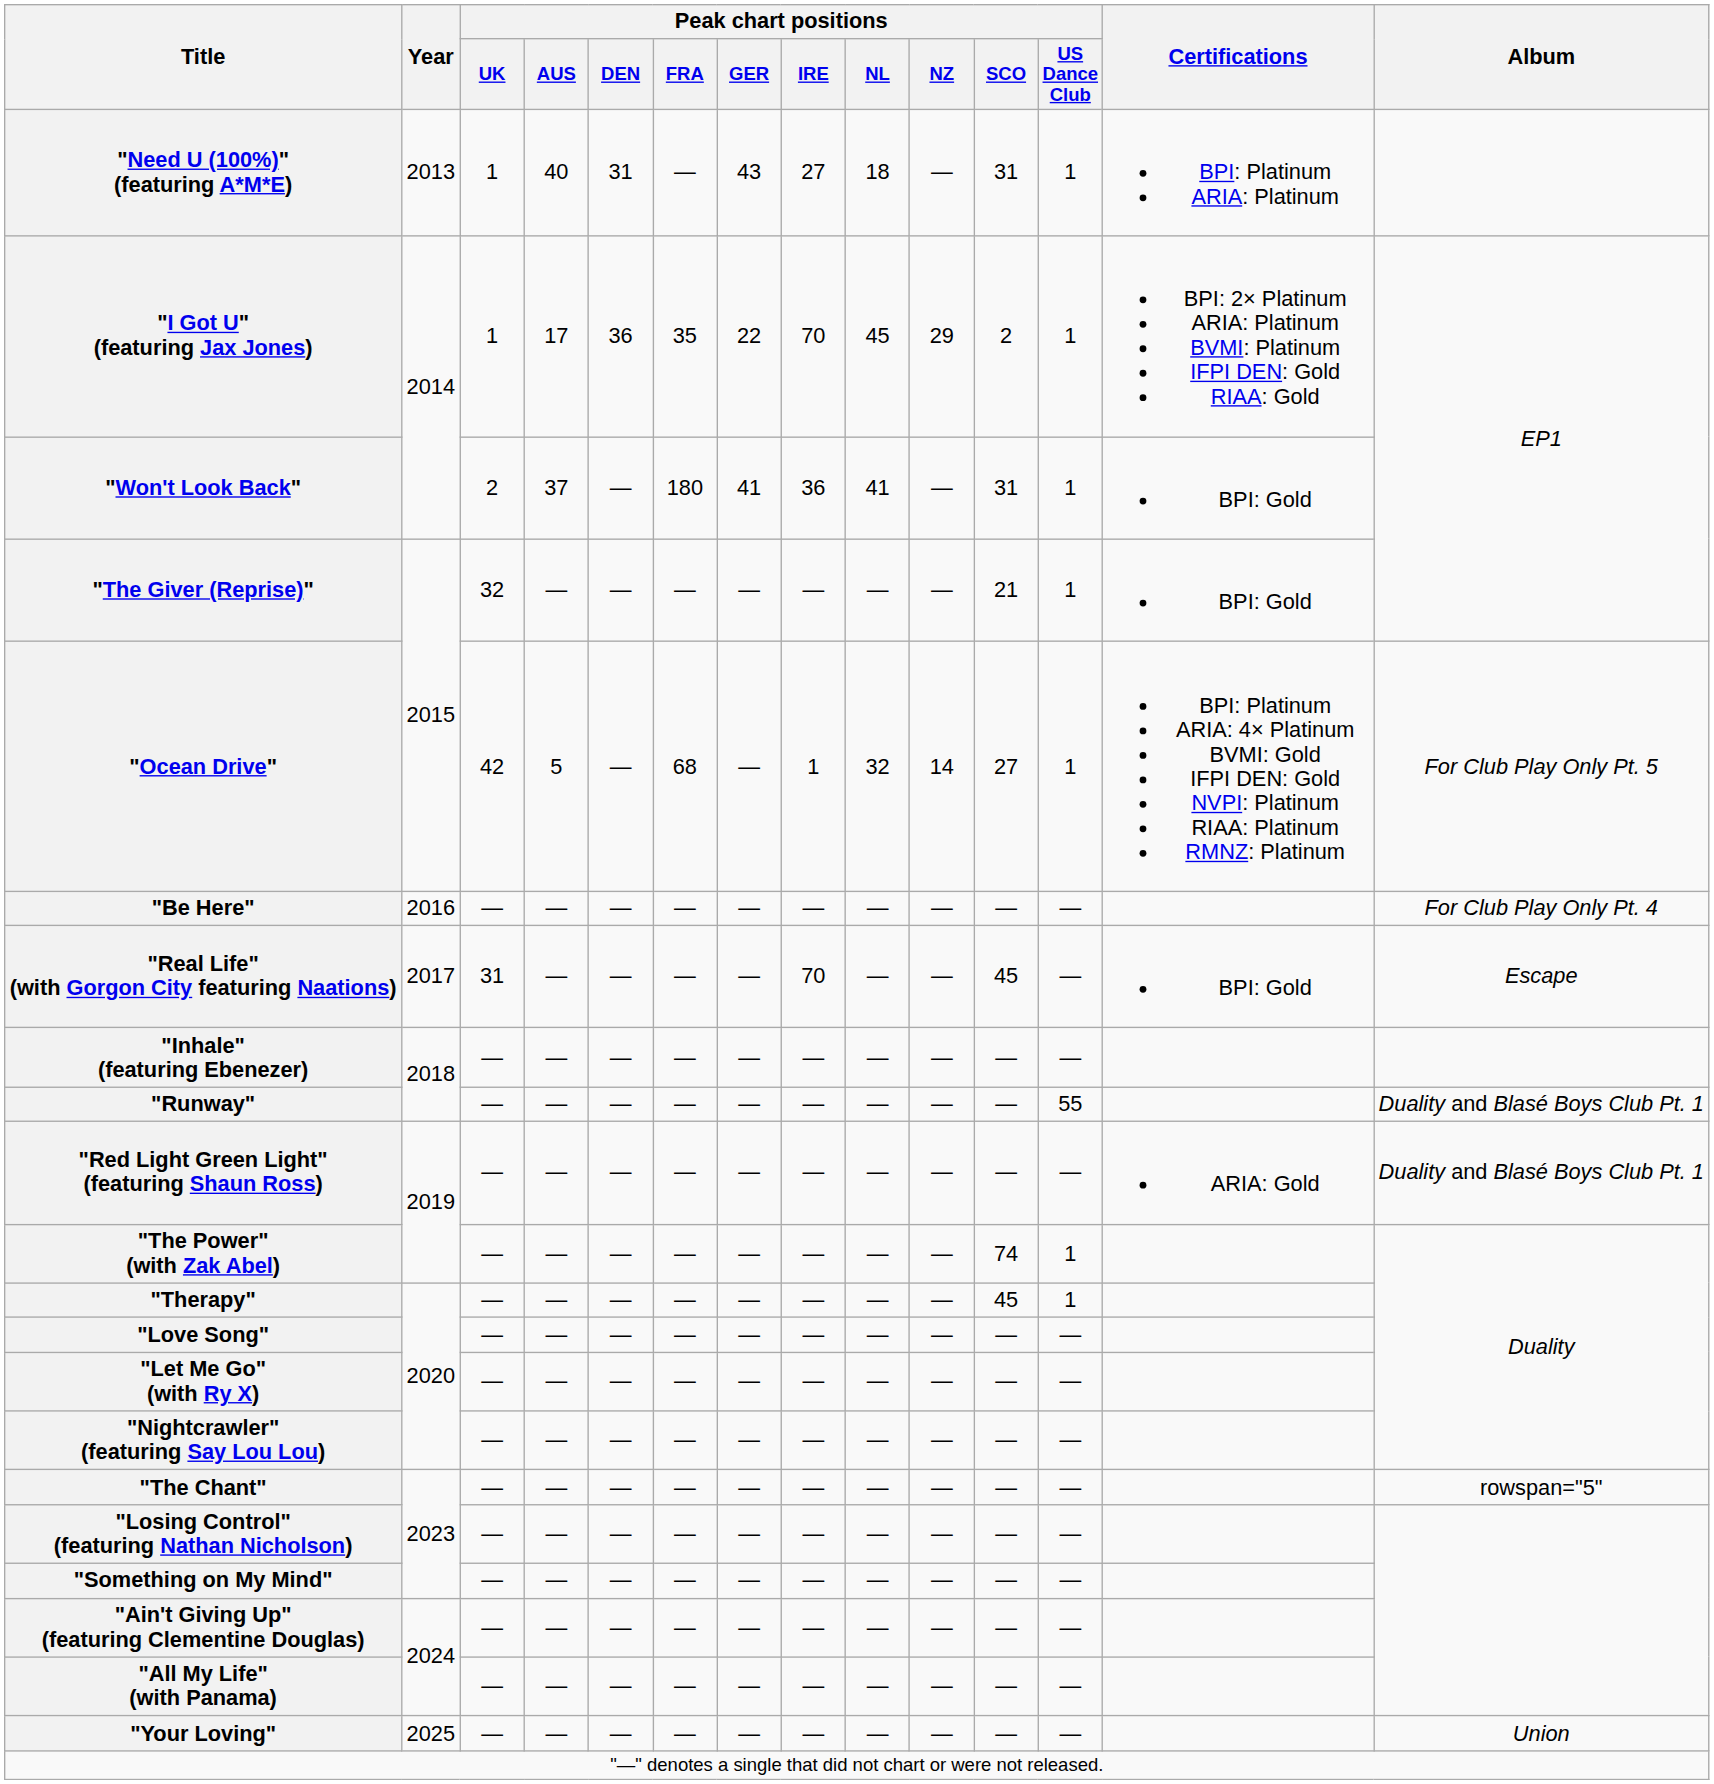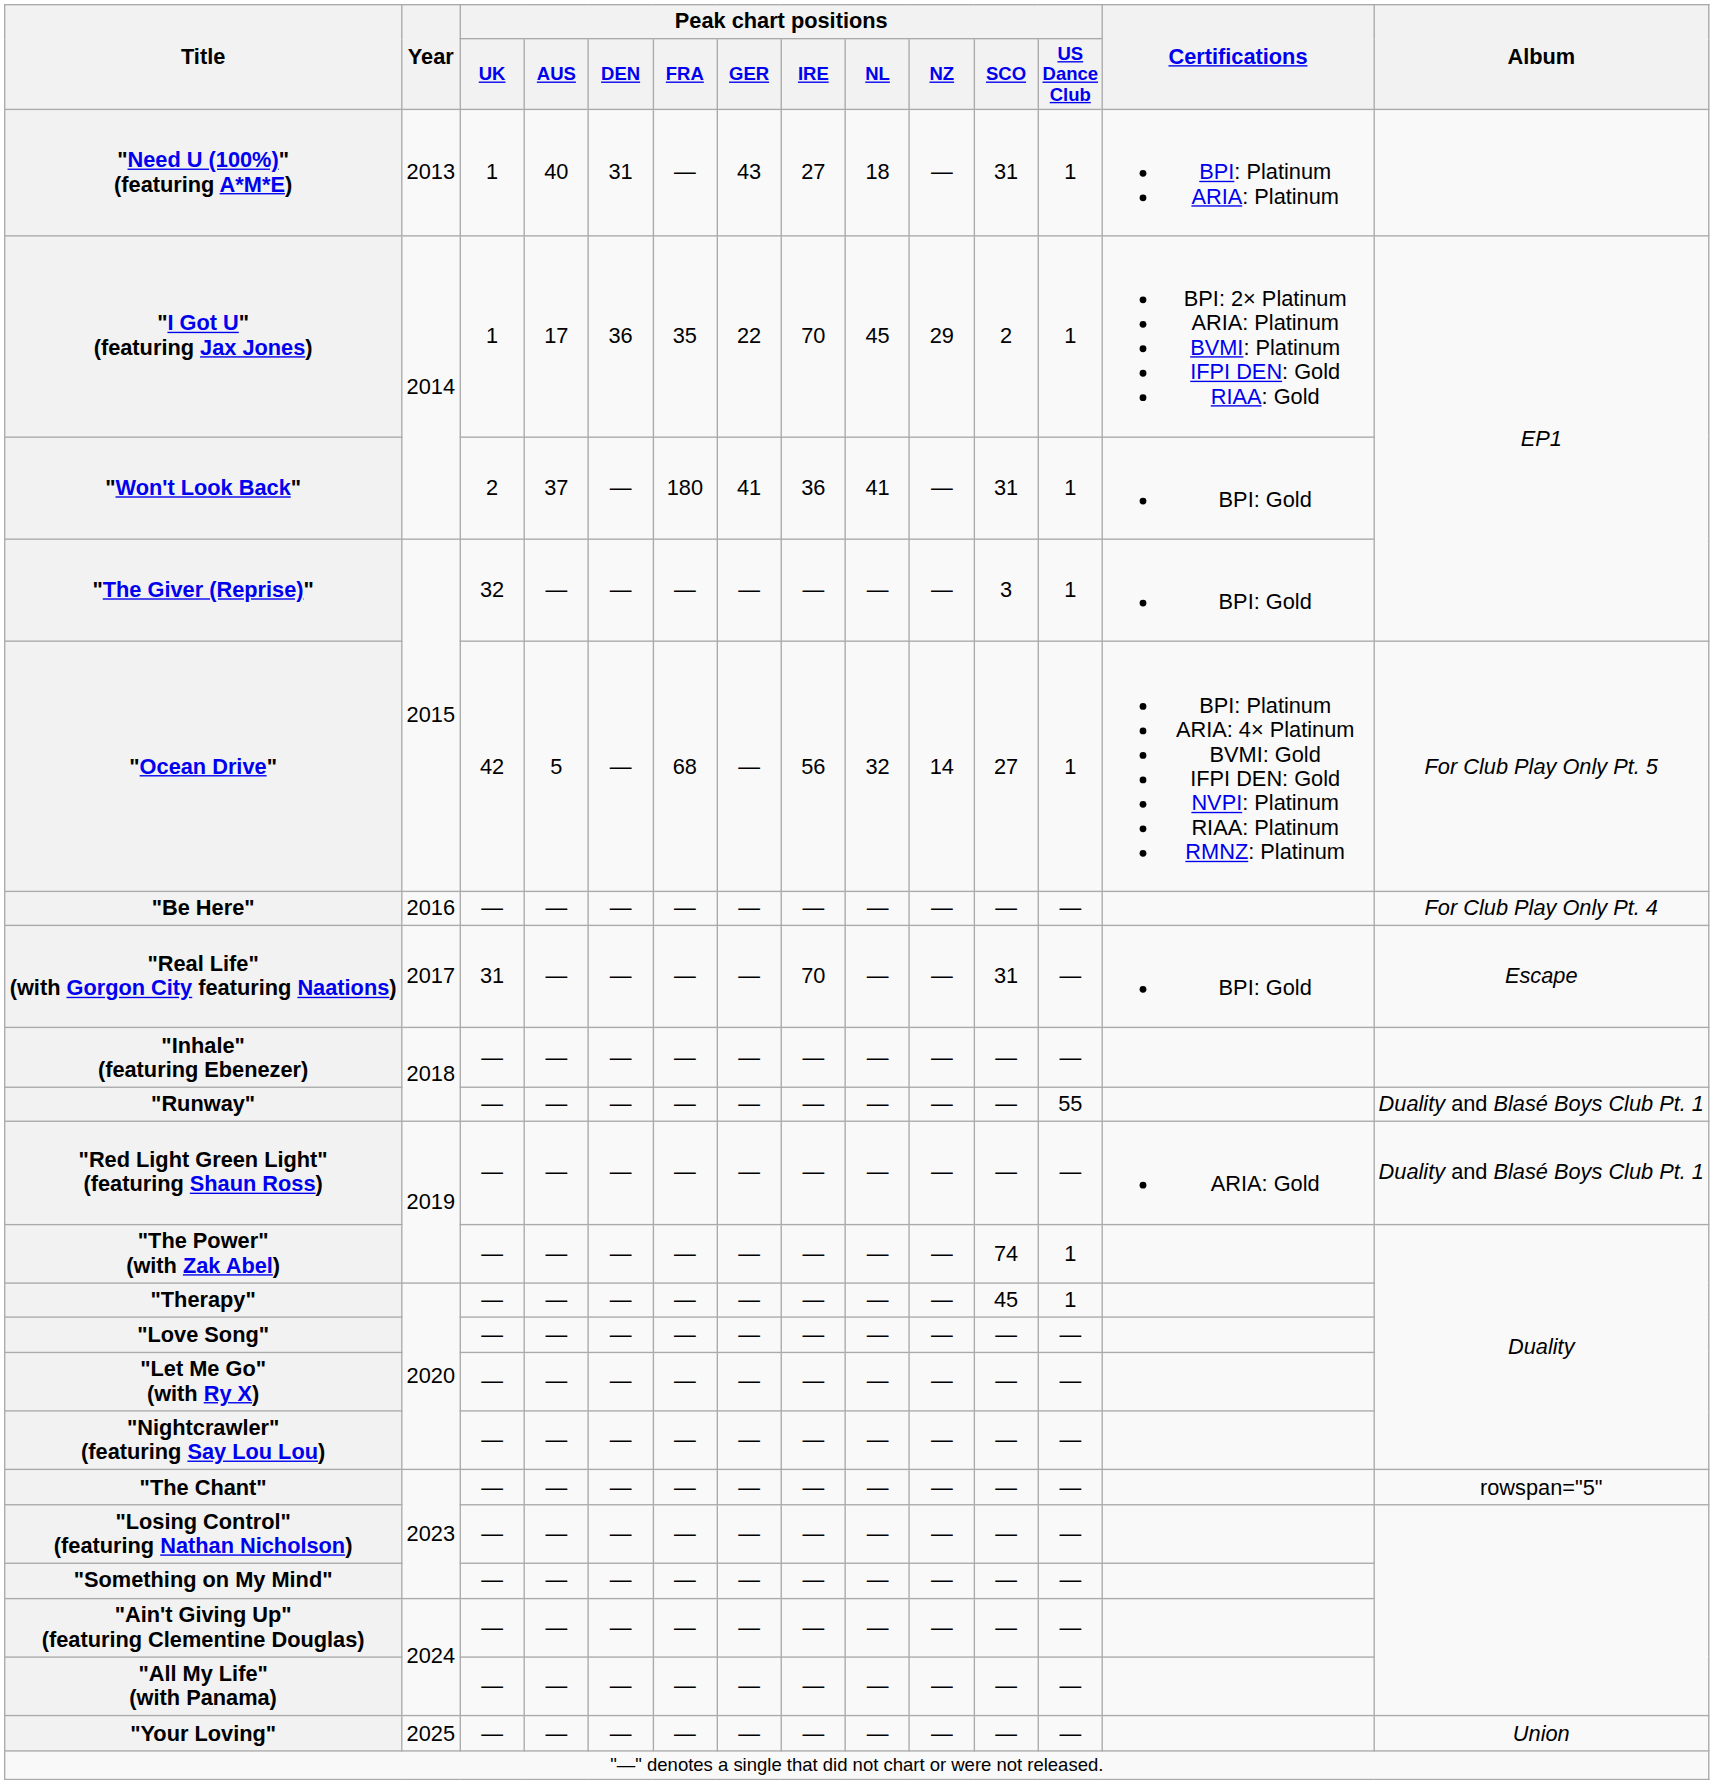(1006, 590) 21 -> (1006, 590) 3
(813, 766) 1 -> (813, 766) 56
(1006, 976) 45 -> (1006, 976) 31
